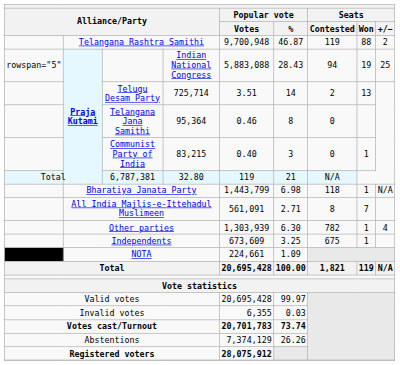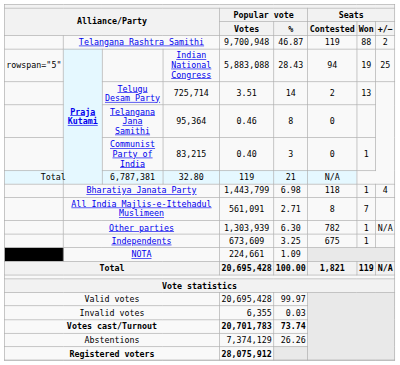(385, 191) N/A -> (385, 191) 4
(385, 227) 4 -> (385, 227) N/A
